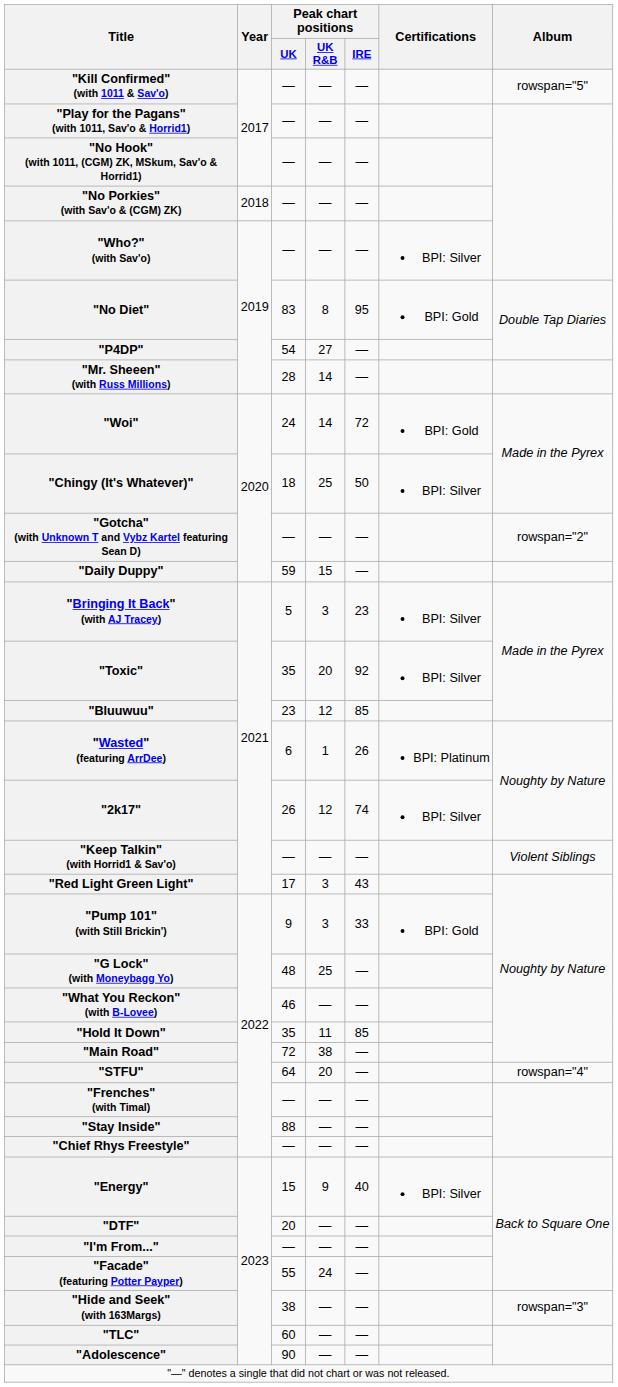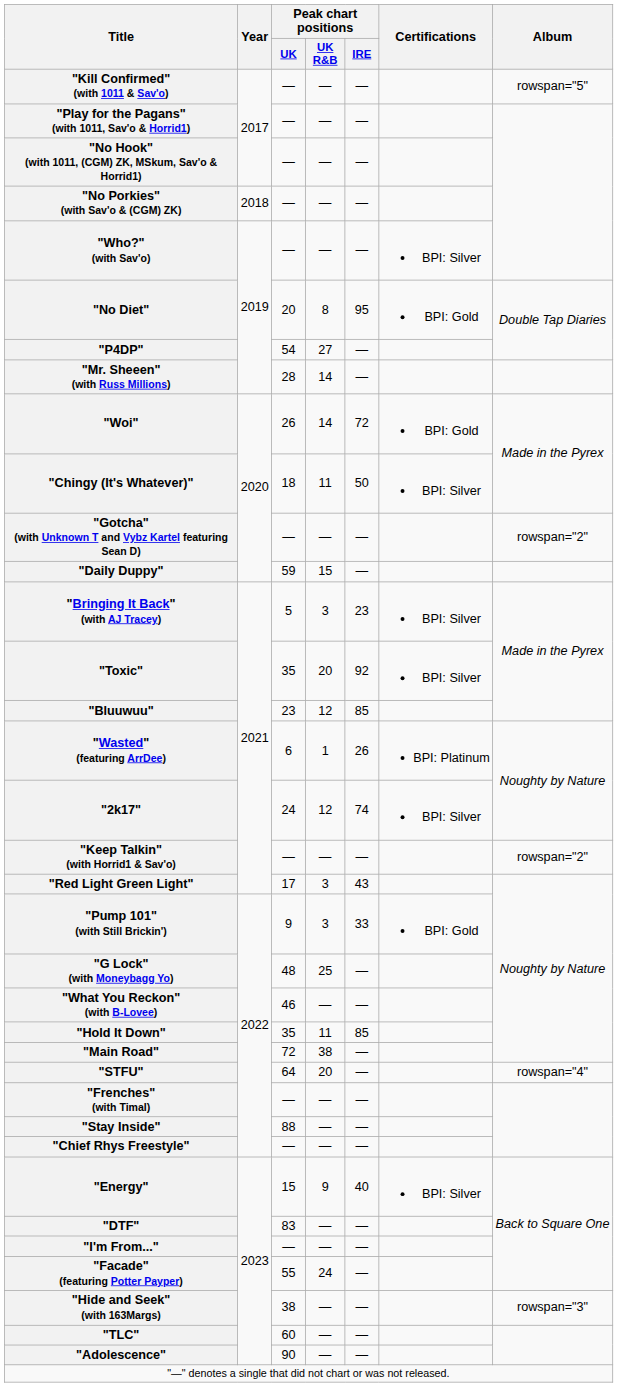(289, 309) 83 -> (289, 309) 20
(289, 423) 24 -> (289, 423) 26
(325, 483) 25 -> (325, 483) 11
(289, 810) 26 -> (289, 810) 24
(553, 857) Violent Siblings -> (553, 857) rowspan="2"
(289, 1226) 20 -> (289, 1226) 83
